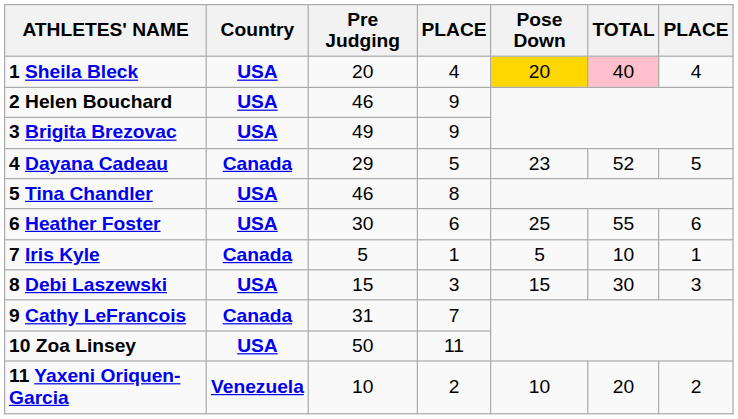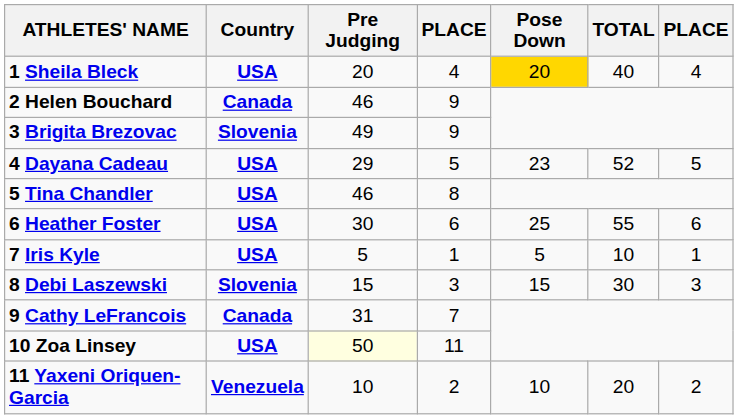(623, 71) pink background -> (623, 71) no background
(257, 102) USA -> (257, 102) Canada
(257, 132) USA -> (257, 132) Slovenia
(257, 163) Canada -> (257, 163) USA
(257, 254) Canada -> (257, 254) USA
(257, 284) USA -> (257, 284) Slovenia
(363, 345) no background -> (363, 345) lightyellow background
